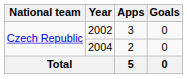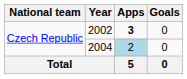(131, 30) normal -> (131, 30) bold
(131, 47) no background -> (131, 47) lightblue background
